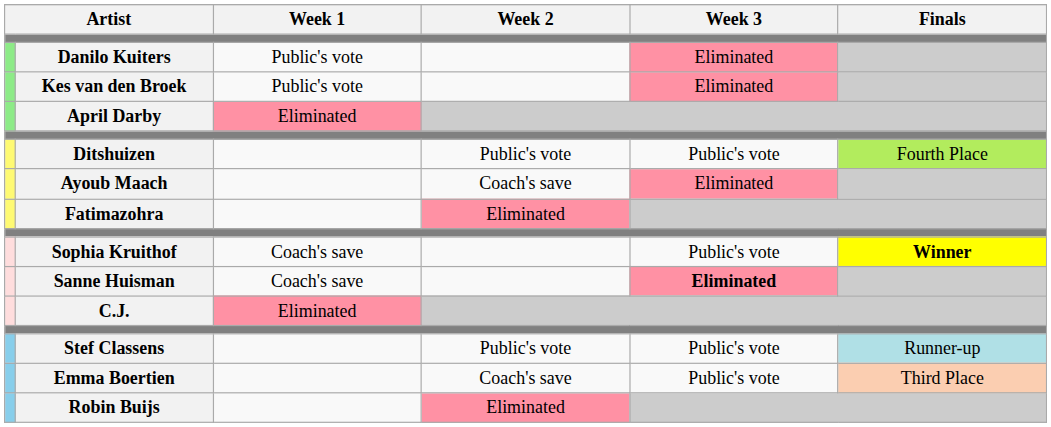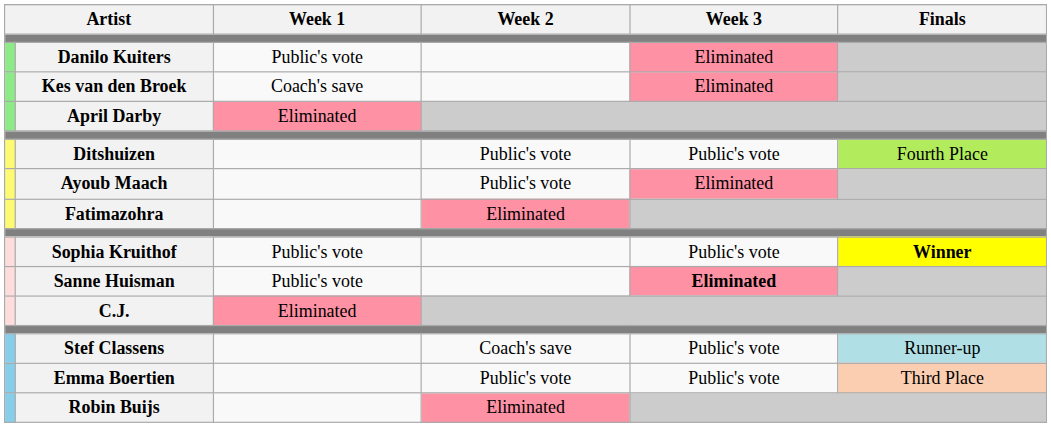(317, 86) Public's vote -> (317, 86) Coach's save
(526, 184) Coach's save -> (526, 184) Public's vote
(317, 251) Coach's save -> (317, 251) Public's vote
(317, 281) Coach's save -> (317, 281) Public's vote
(526, 348) Public's vote -> (526, 348) Coach's save
(526, 378) Coach's save -> (526, 378) Public's vote
